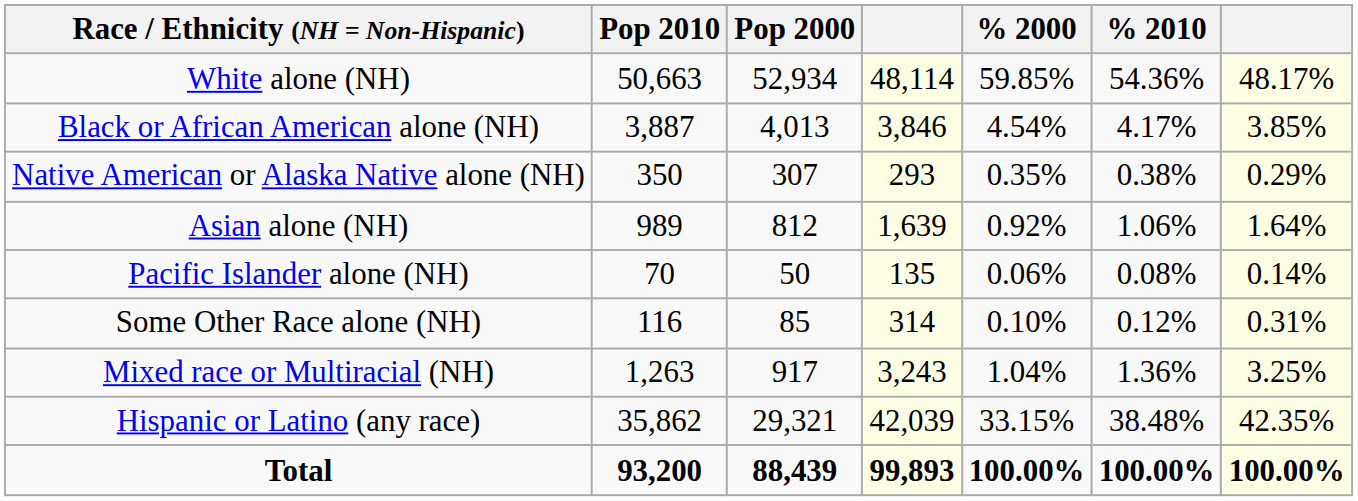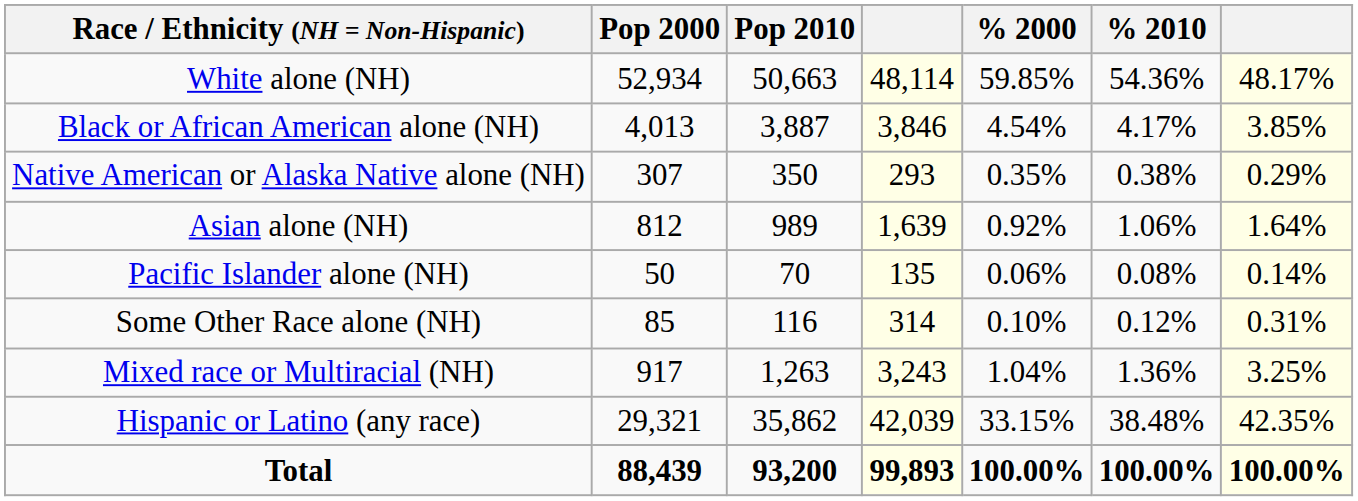columns swapped: (795, 28) <-> (660, 28)
